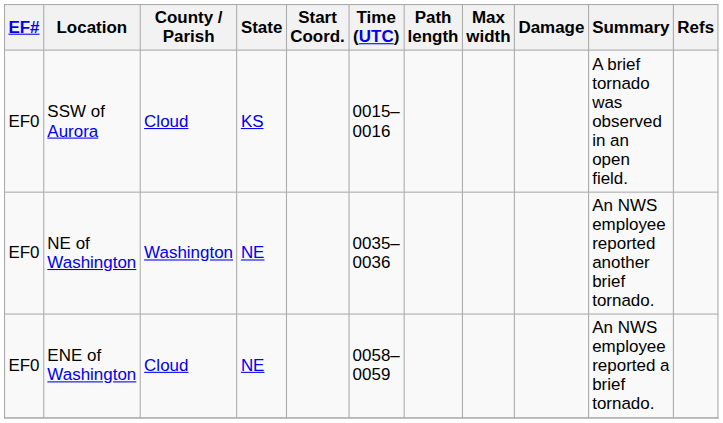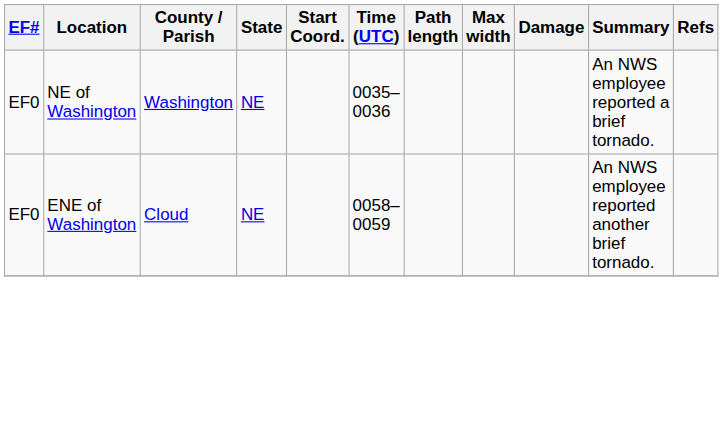- row: (76, 121)
(629, 253) An NWS employee reported another brief tornado. -> (631, 102) An NWS employee reported a brief tornado.
(631, 365) An NWS employee reported a brief tornado. -> (629, 214) An NWS employee reported another brief tornado.
